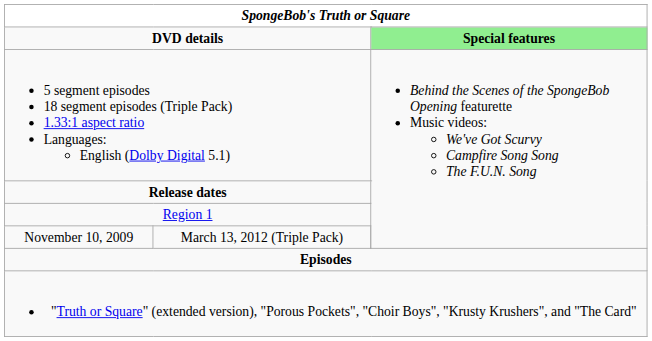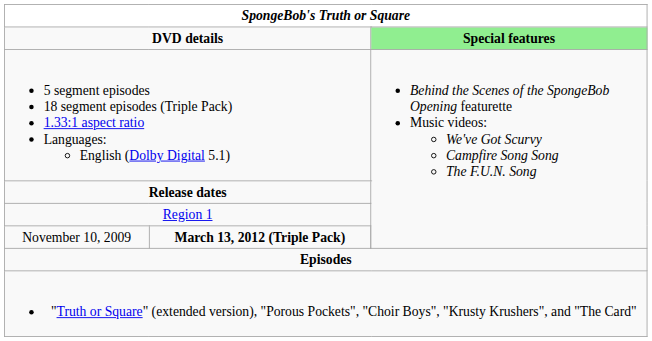(262, 237) normal -> (260, 237) bold
